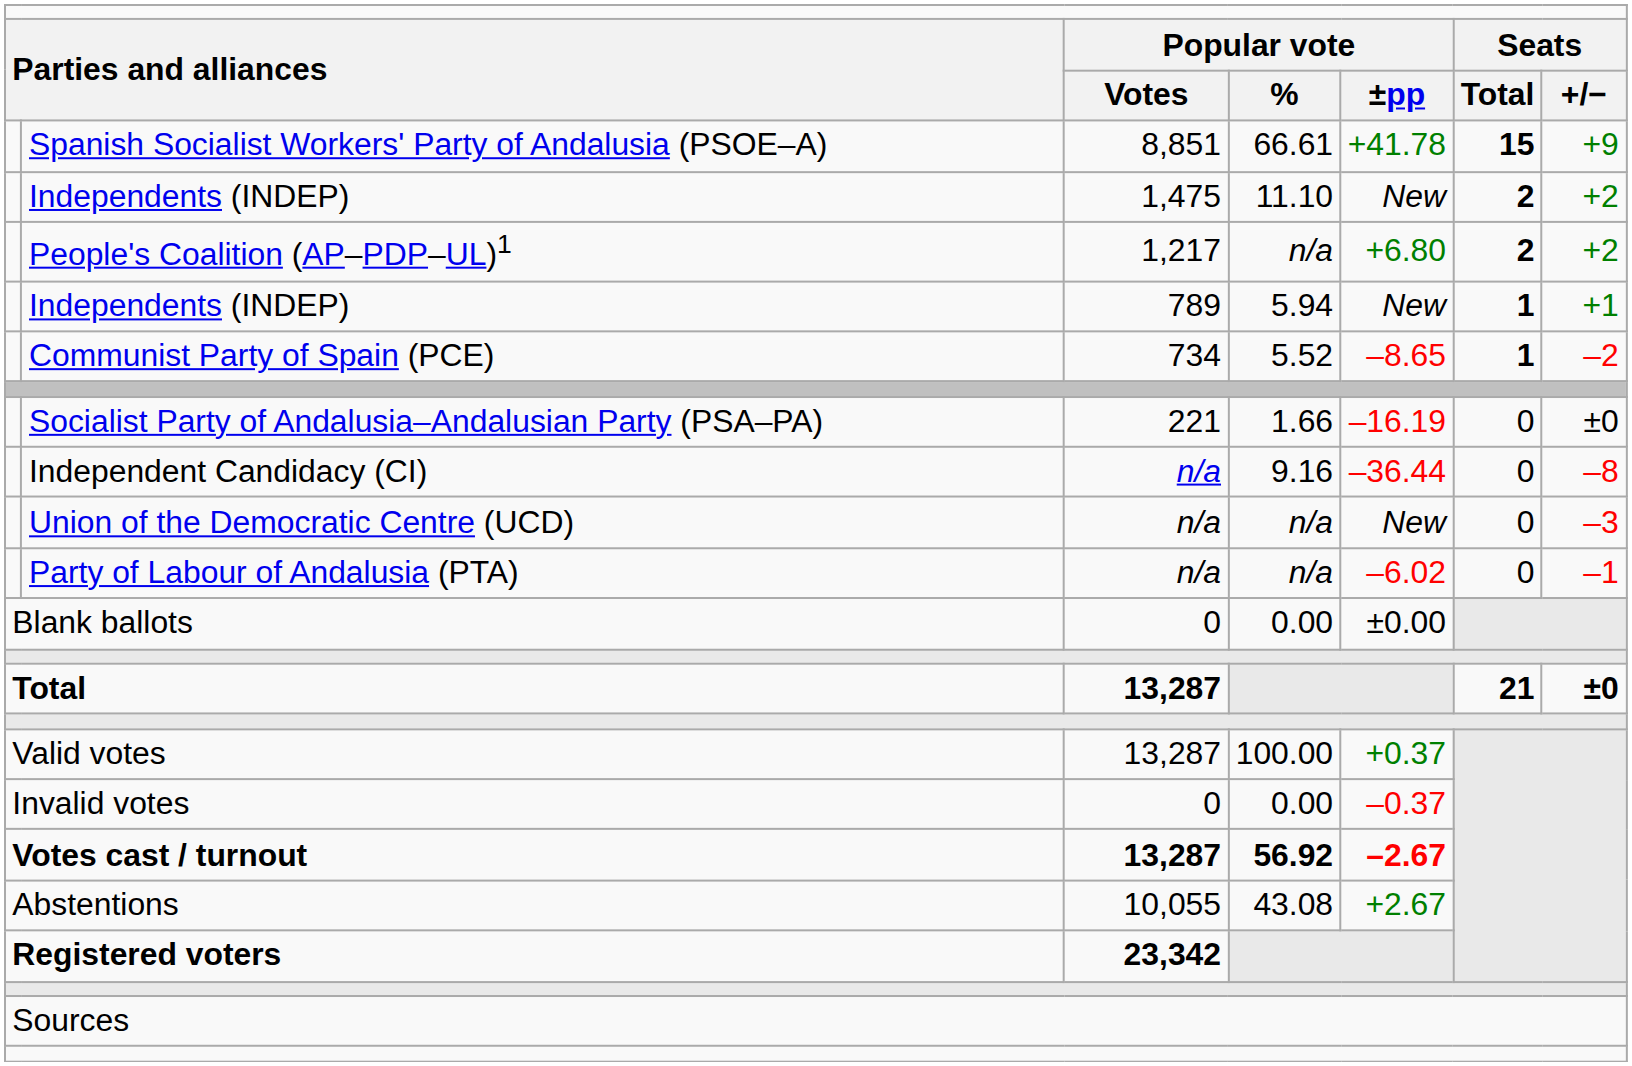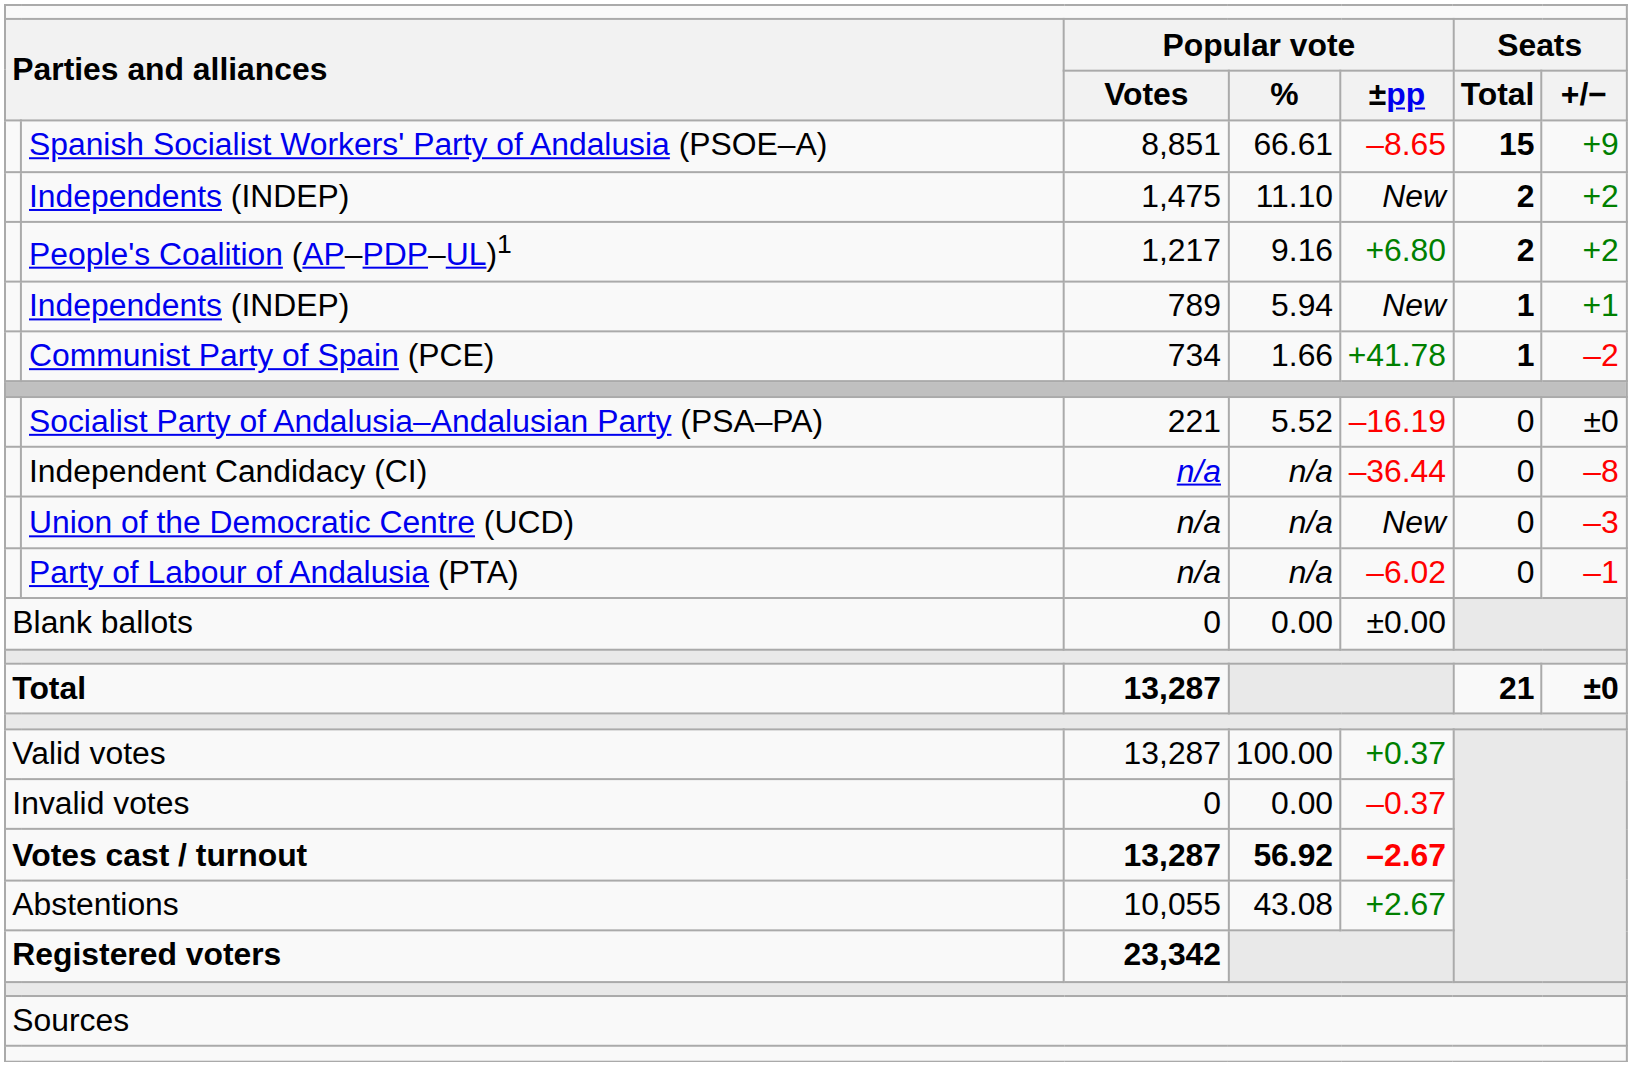(1397, 145) +41.78 -> (1406, 145) –8.65
(1311, 250) n/a -> (1302, 250) 9.16
(1302, 356) 5.52 -> (1302, 356) 1.66
(1406, 356) –8.65 -> (1397, 356) +41.78
(1302, 421) 1.66 -> (1302, 421) 5.52
(1302, 471) 9.16 -> (1311, 471) n/a
